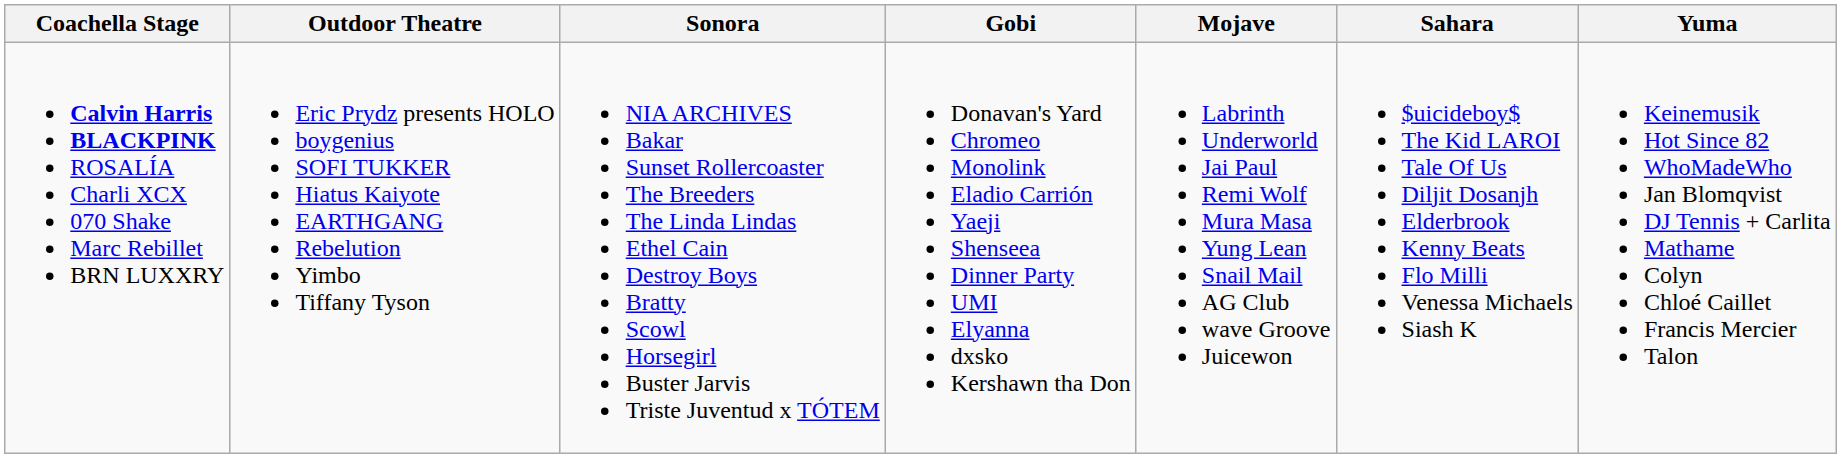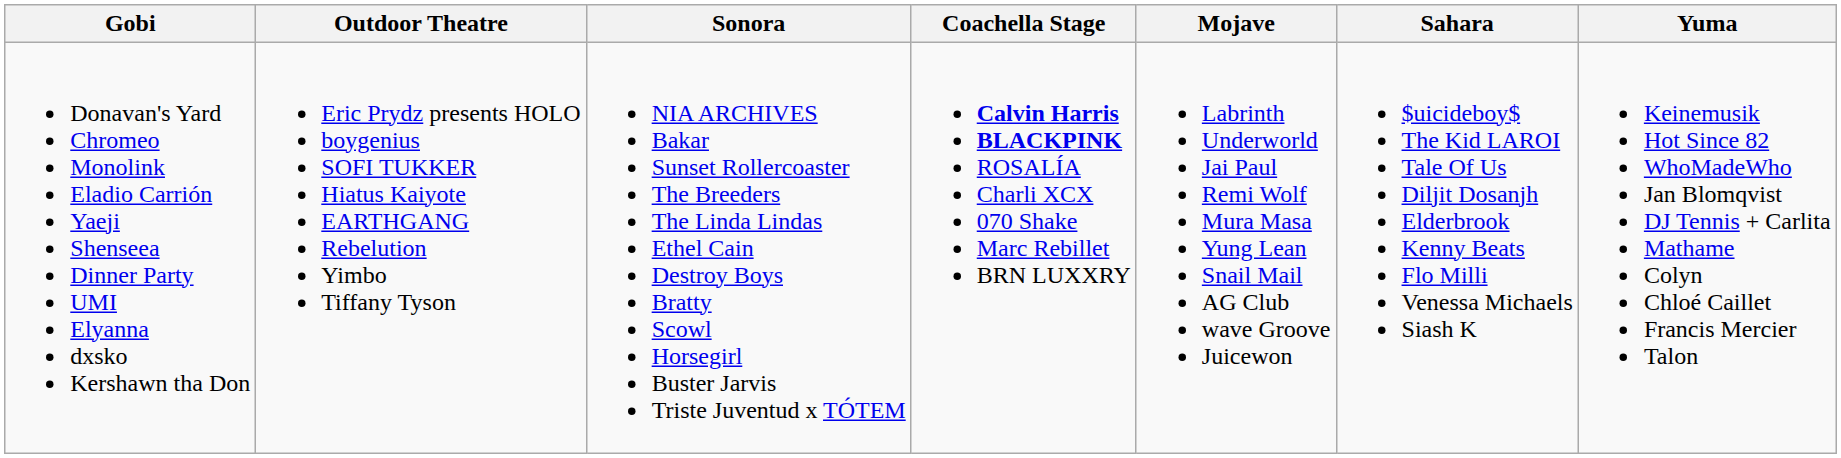columns swapped: (117, 23) <-> (1011, 23)
